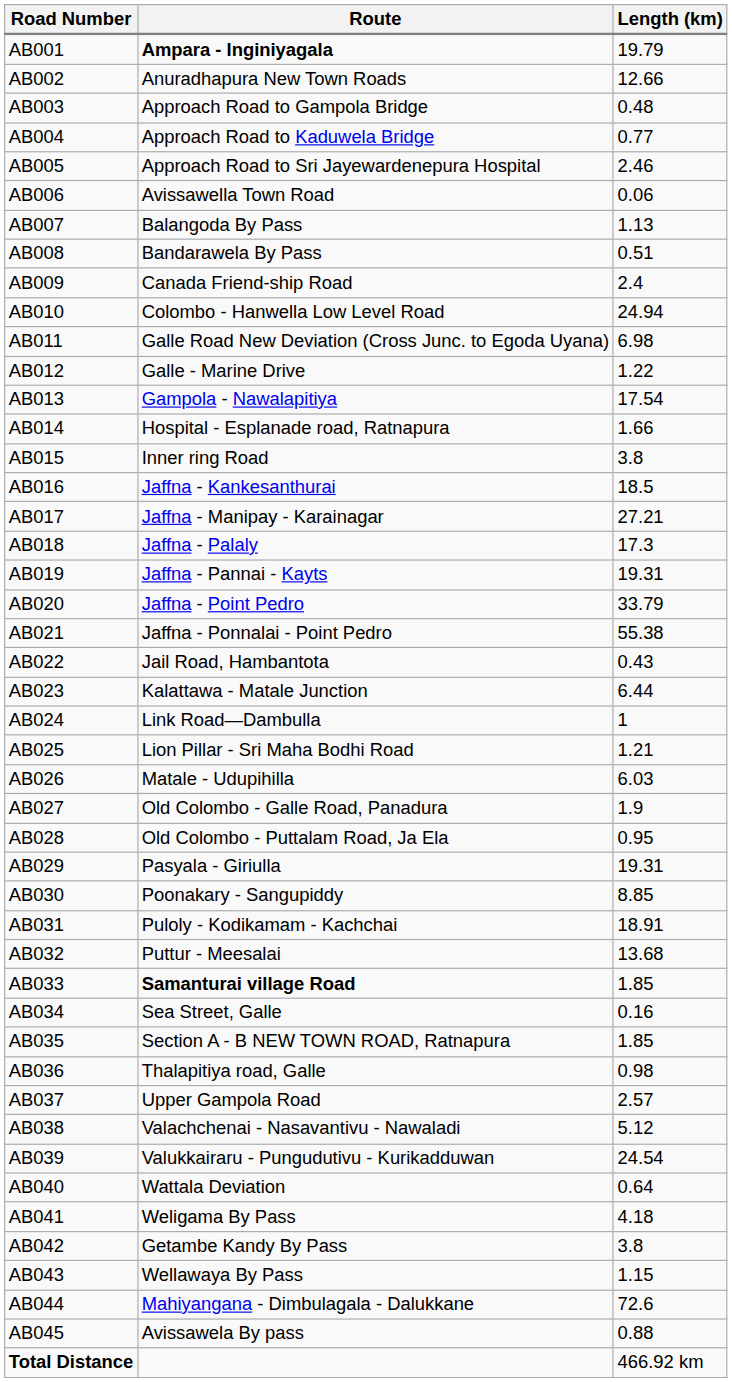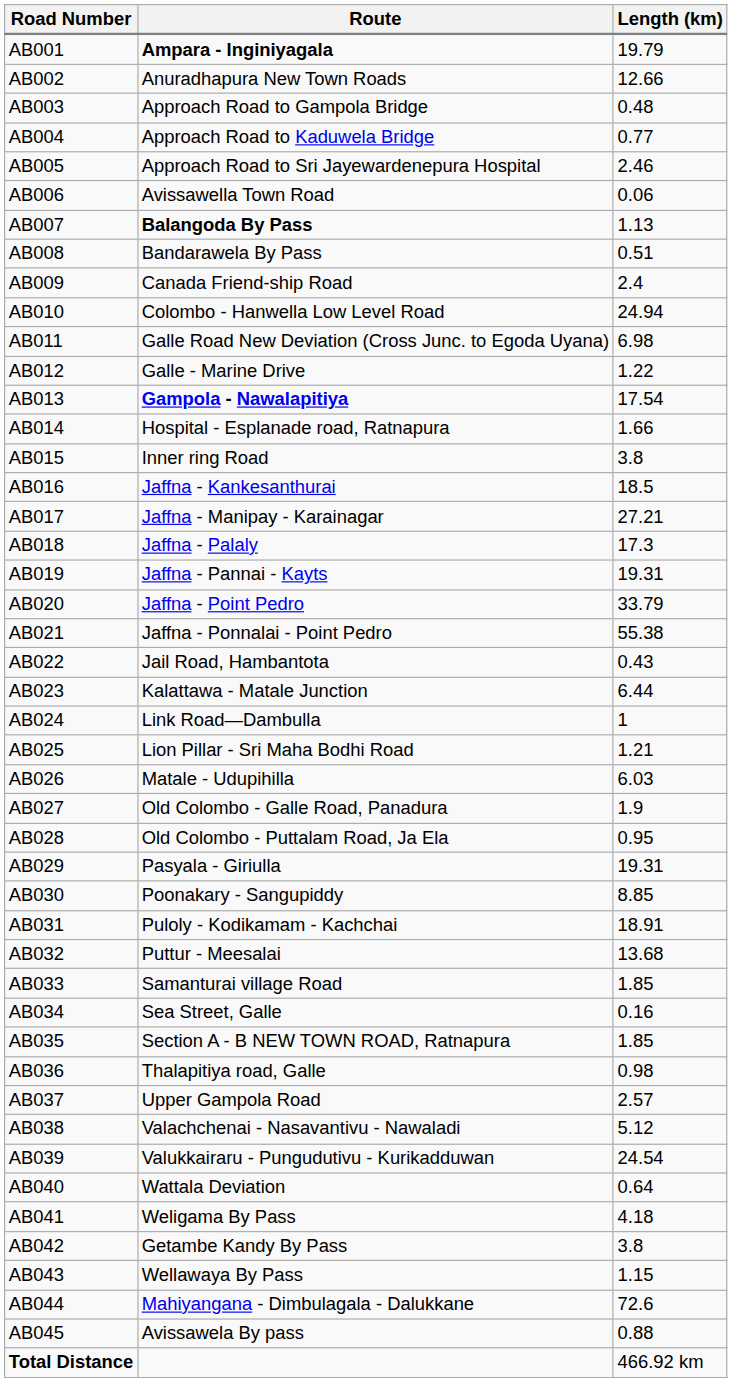(222, 224) normal -> (227, 224) bold
(239, 399) normal -> (245, 399) bold
(249, 983) bold -> (242, 983) normal
